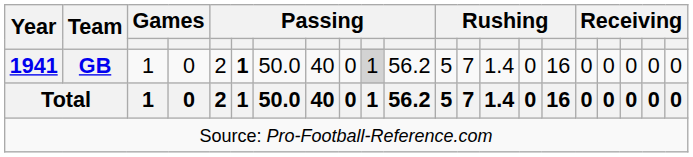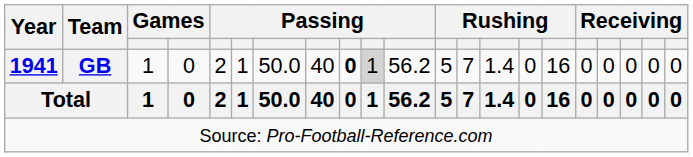(242, 65) bold -> (242, 65) normal
(350, 65) normal -> (350, 65) bold
